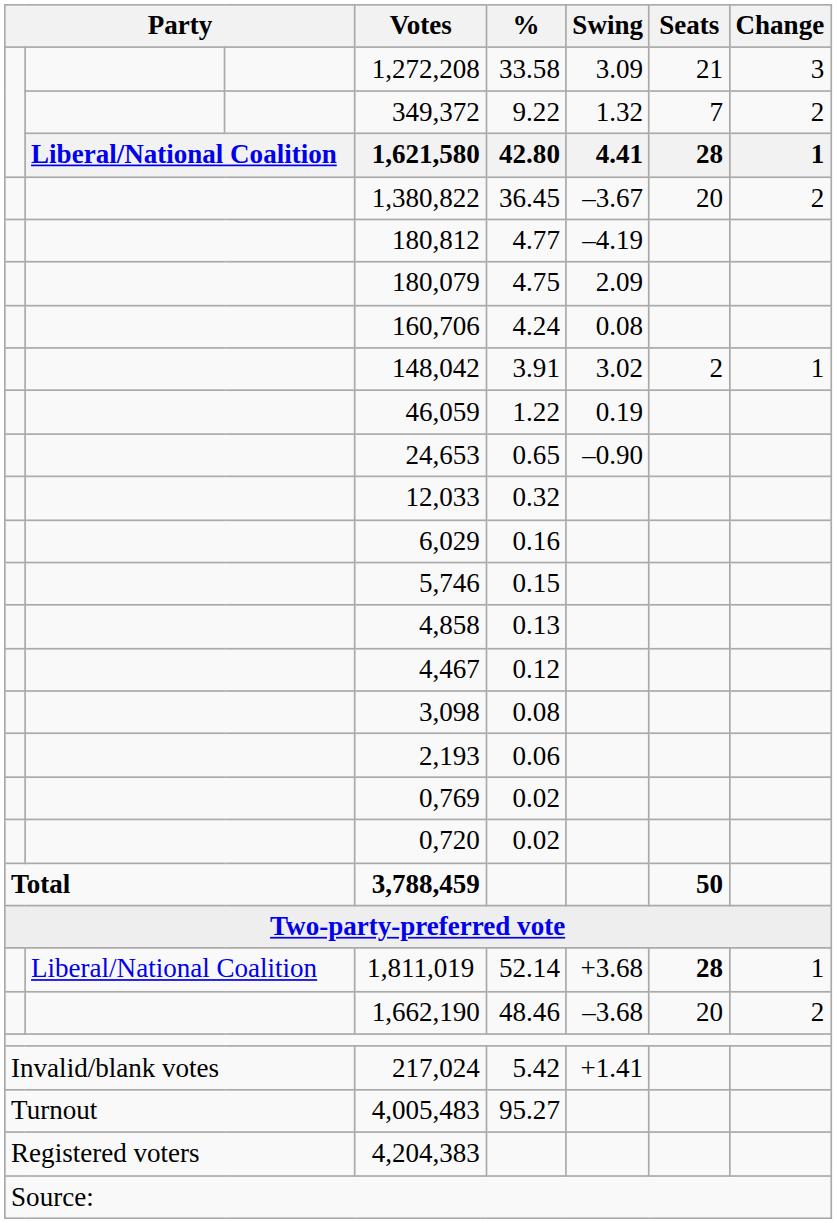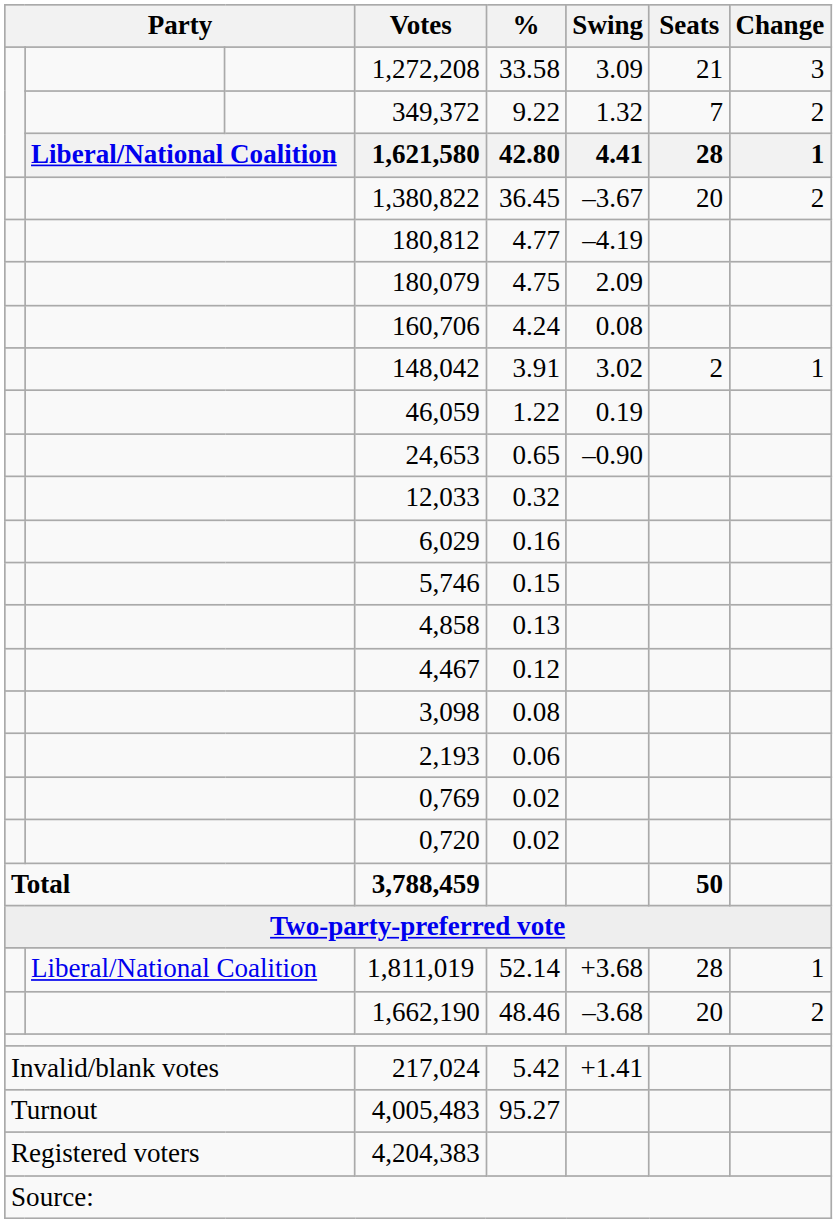(710, 969) bold -> (710, 969) normal
